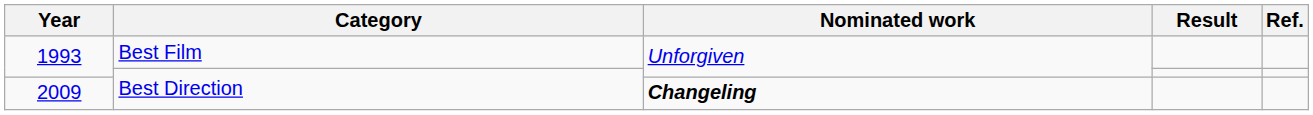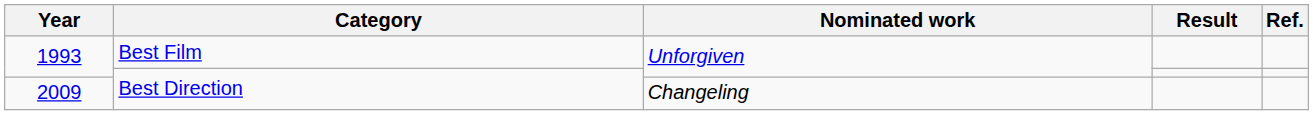(702, 93) bold -> (698, 93) normal
